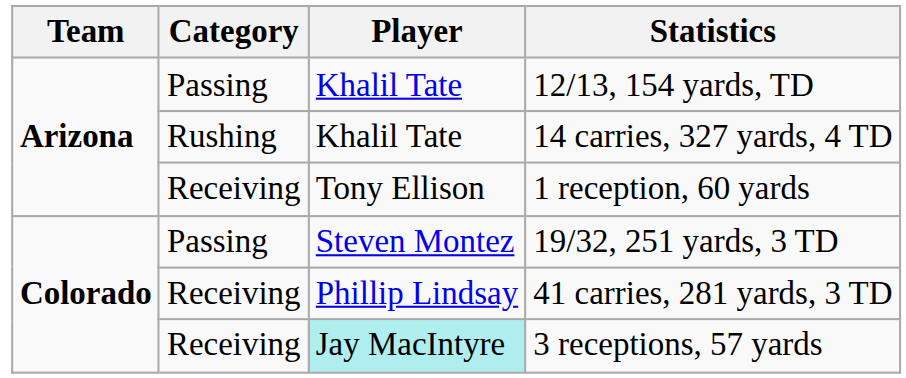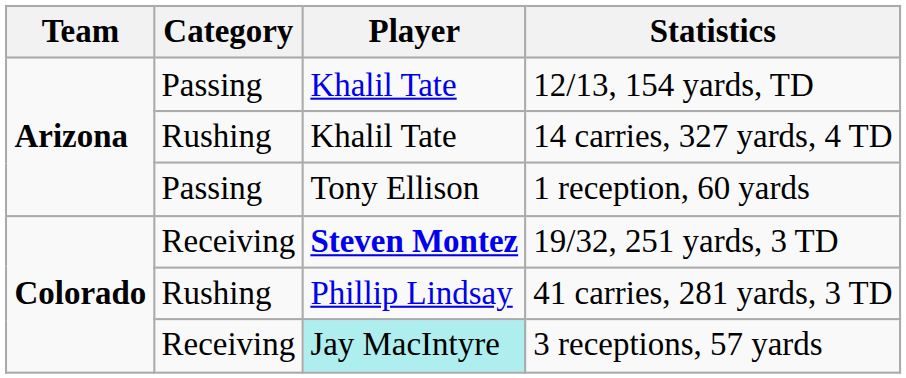(234, 188) Receiving -> (212, 188) Passing
(217, 240) Passing -> (228, 240) Receiving
(415, 240) normal -> (414, 240) bold
(234, 292) Receiving -> (216, 292) Rushing
